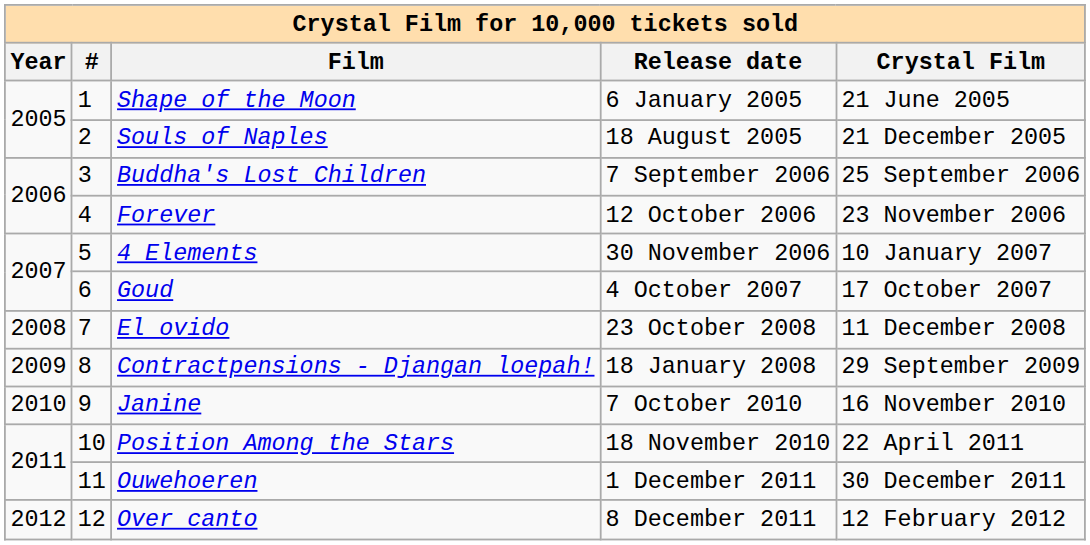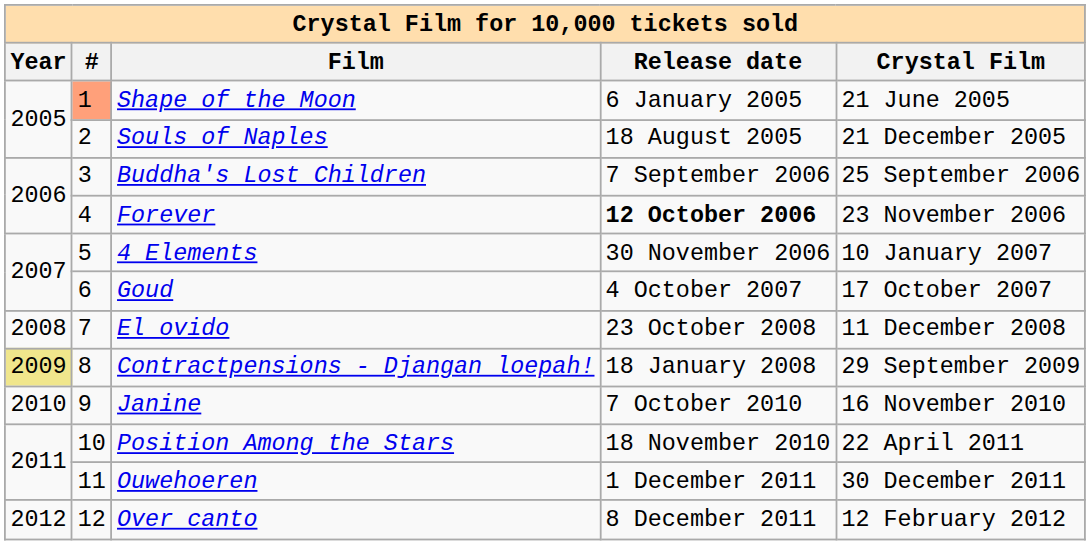(85, 100) no background -> (85, 100) lightsalmon background
(711, 215) normal -> (711, 215) bold
(39, 367) no background -> (39, 367) khaki background
